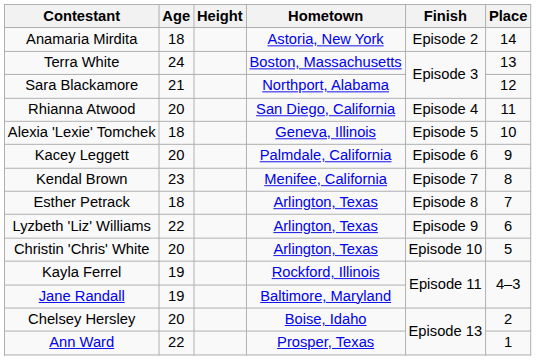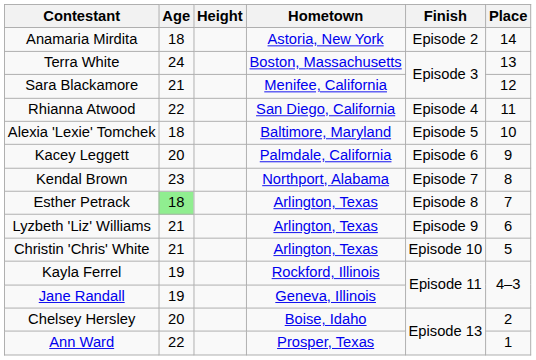(326, 86) Northport, Alabama -> (326, 86) Menifee, California
(176, 109) 20 -> (176, 109) 22
(326, 132) Geneva, Illinois -> (326, 132) Baltimore, Maryland
(326, 179) Menifee, California -> (326, 179) Northport, Alabama
(176, 202) no background -> (176, 202) lightgreen background
(176, 226) 22 -> (176, 226) 21
(176, 249) 20 -> (176, 249) 21
(326, 296) Baltimore, Maryland -> (326, 296) Geneva, Illinois
